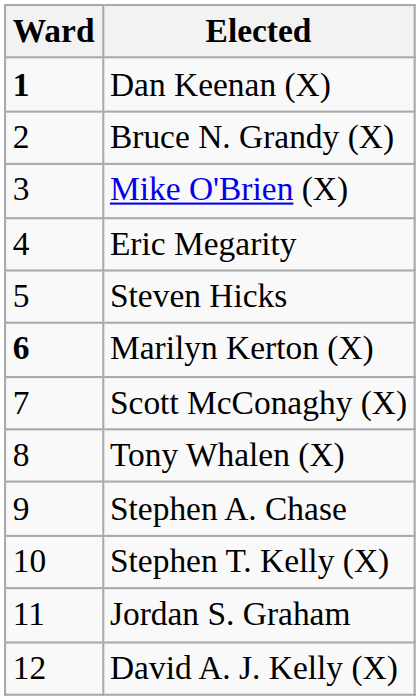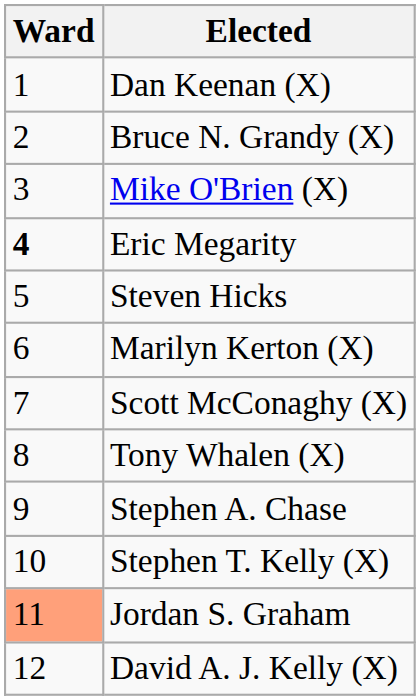(21, 84) bold -> (21, 84) normal
(21, 243) normal -> (21, 243) bold
(21, 349) bold -> (21, 349) normal
(29, 614) no background -> (29, 614) lightsalmon background
